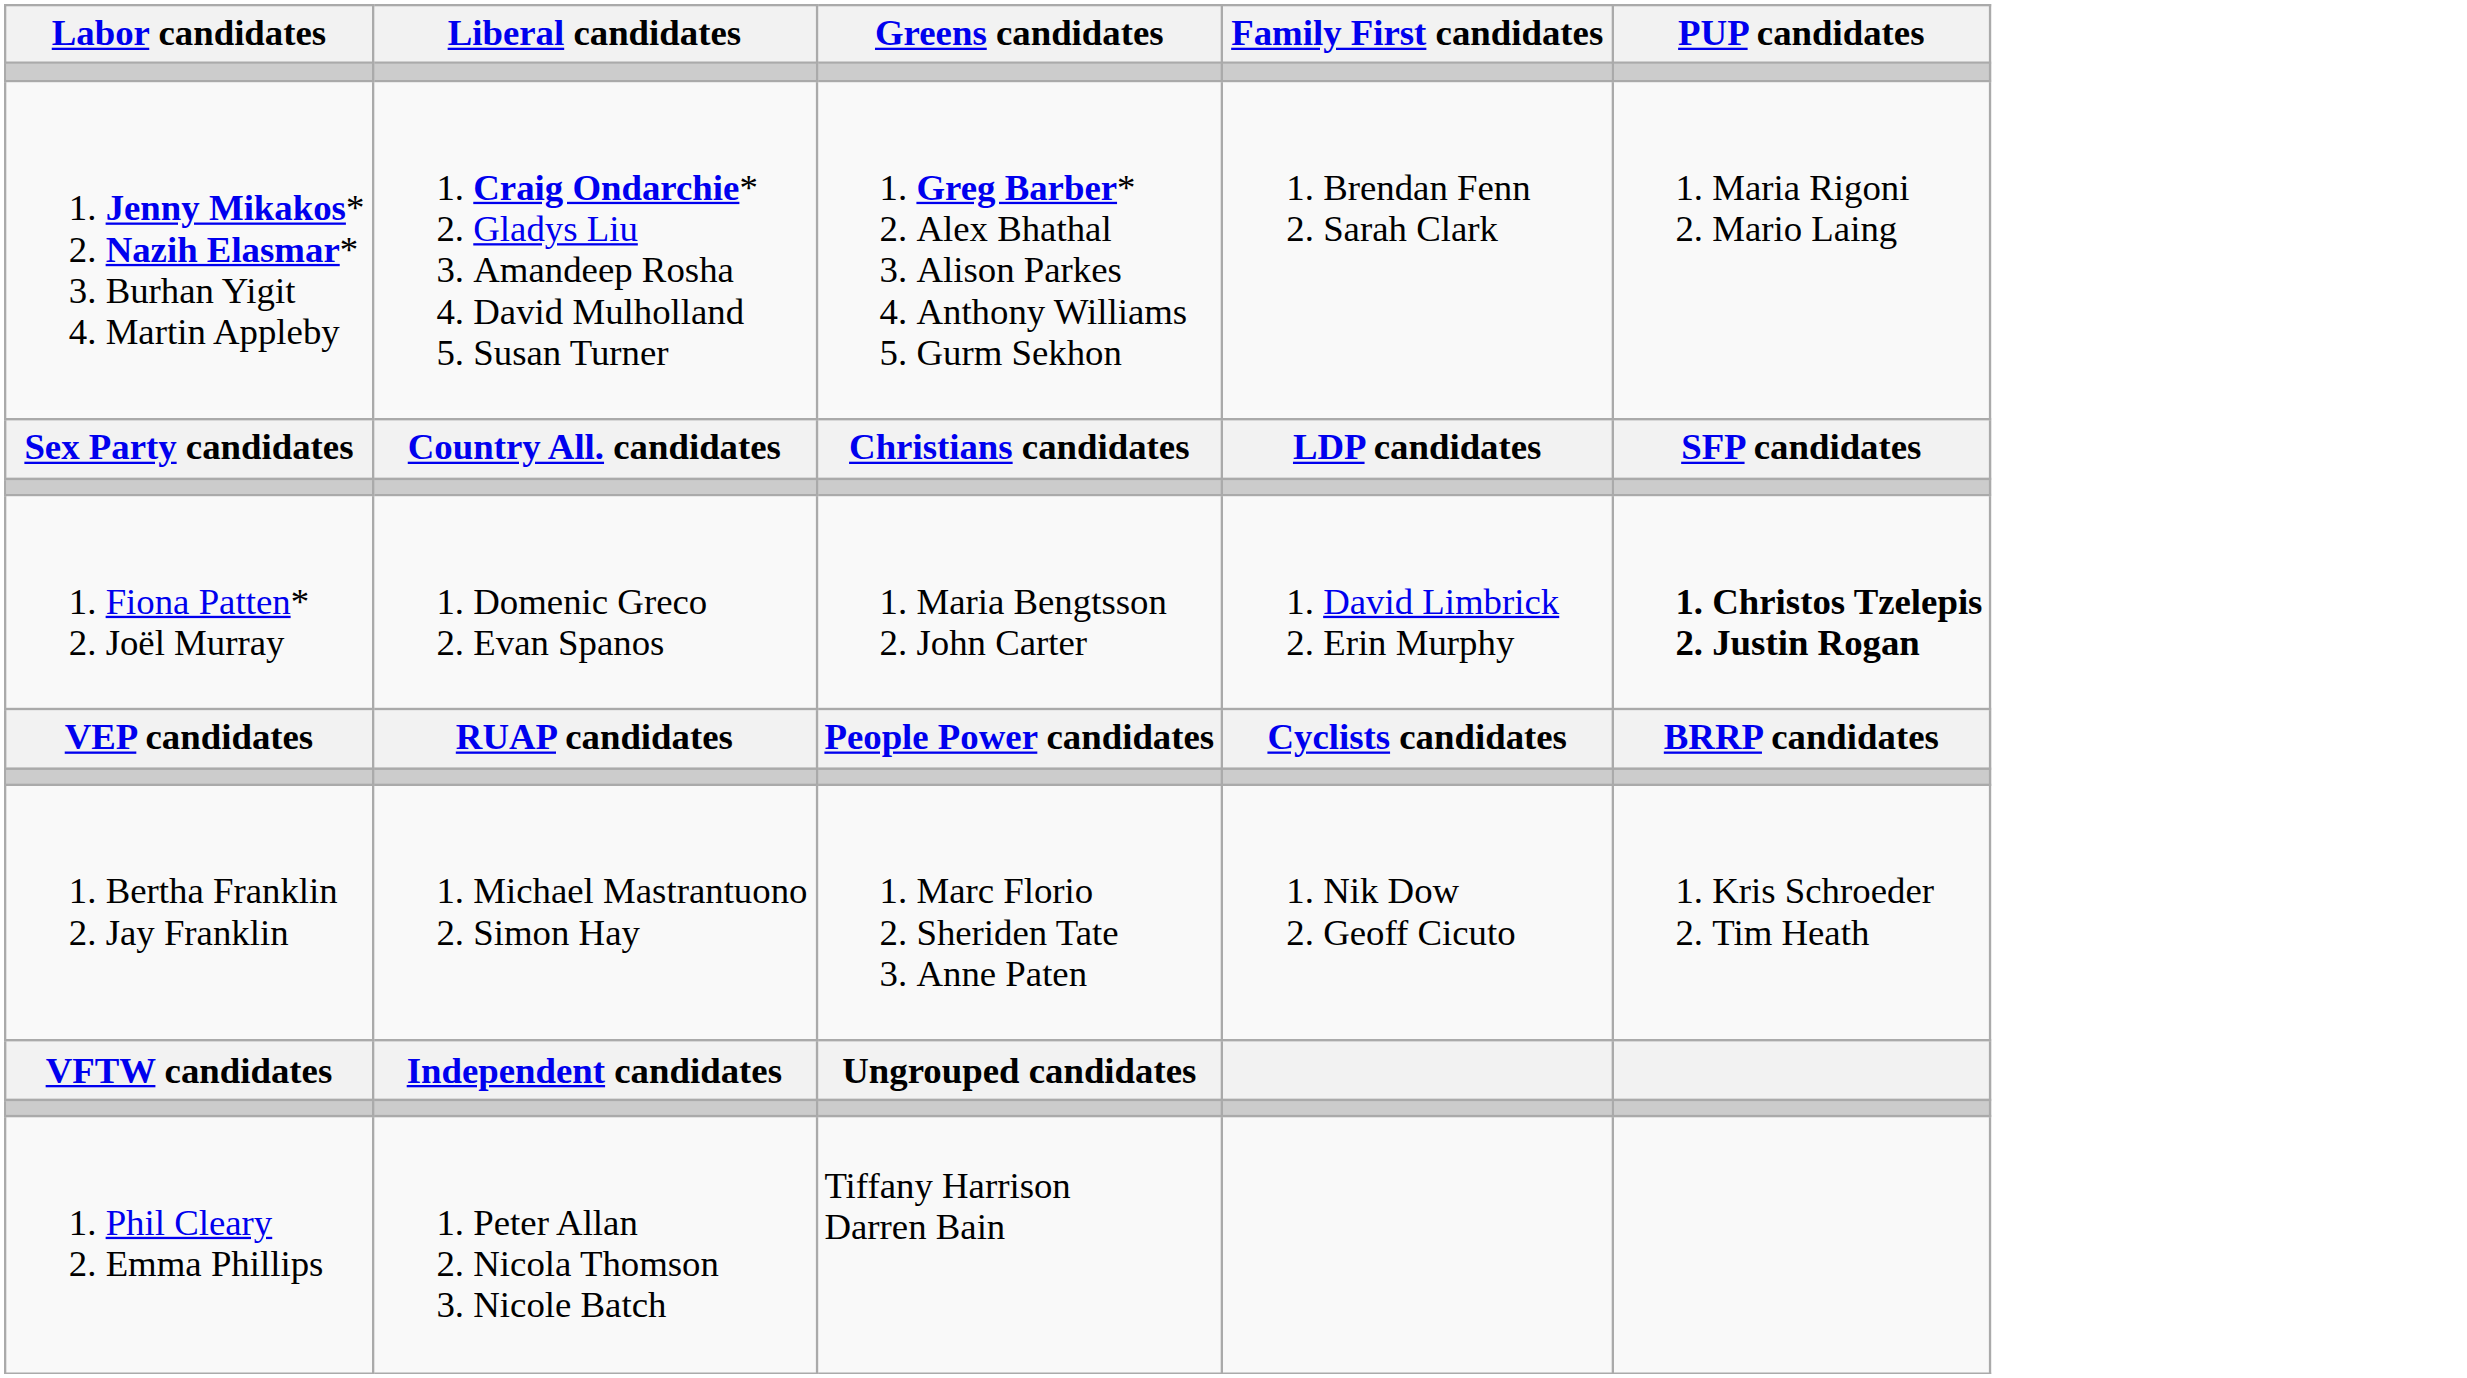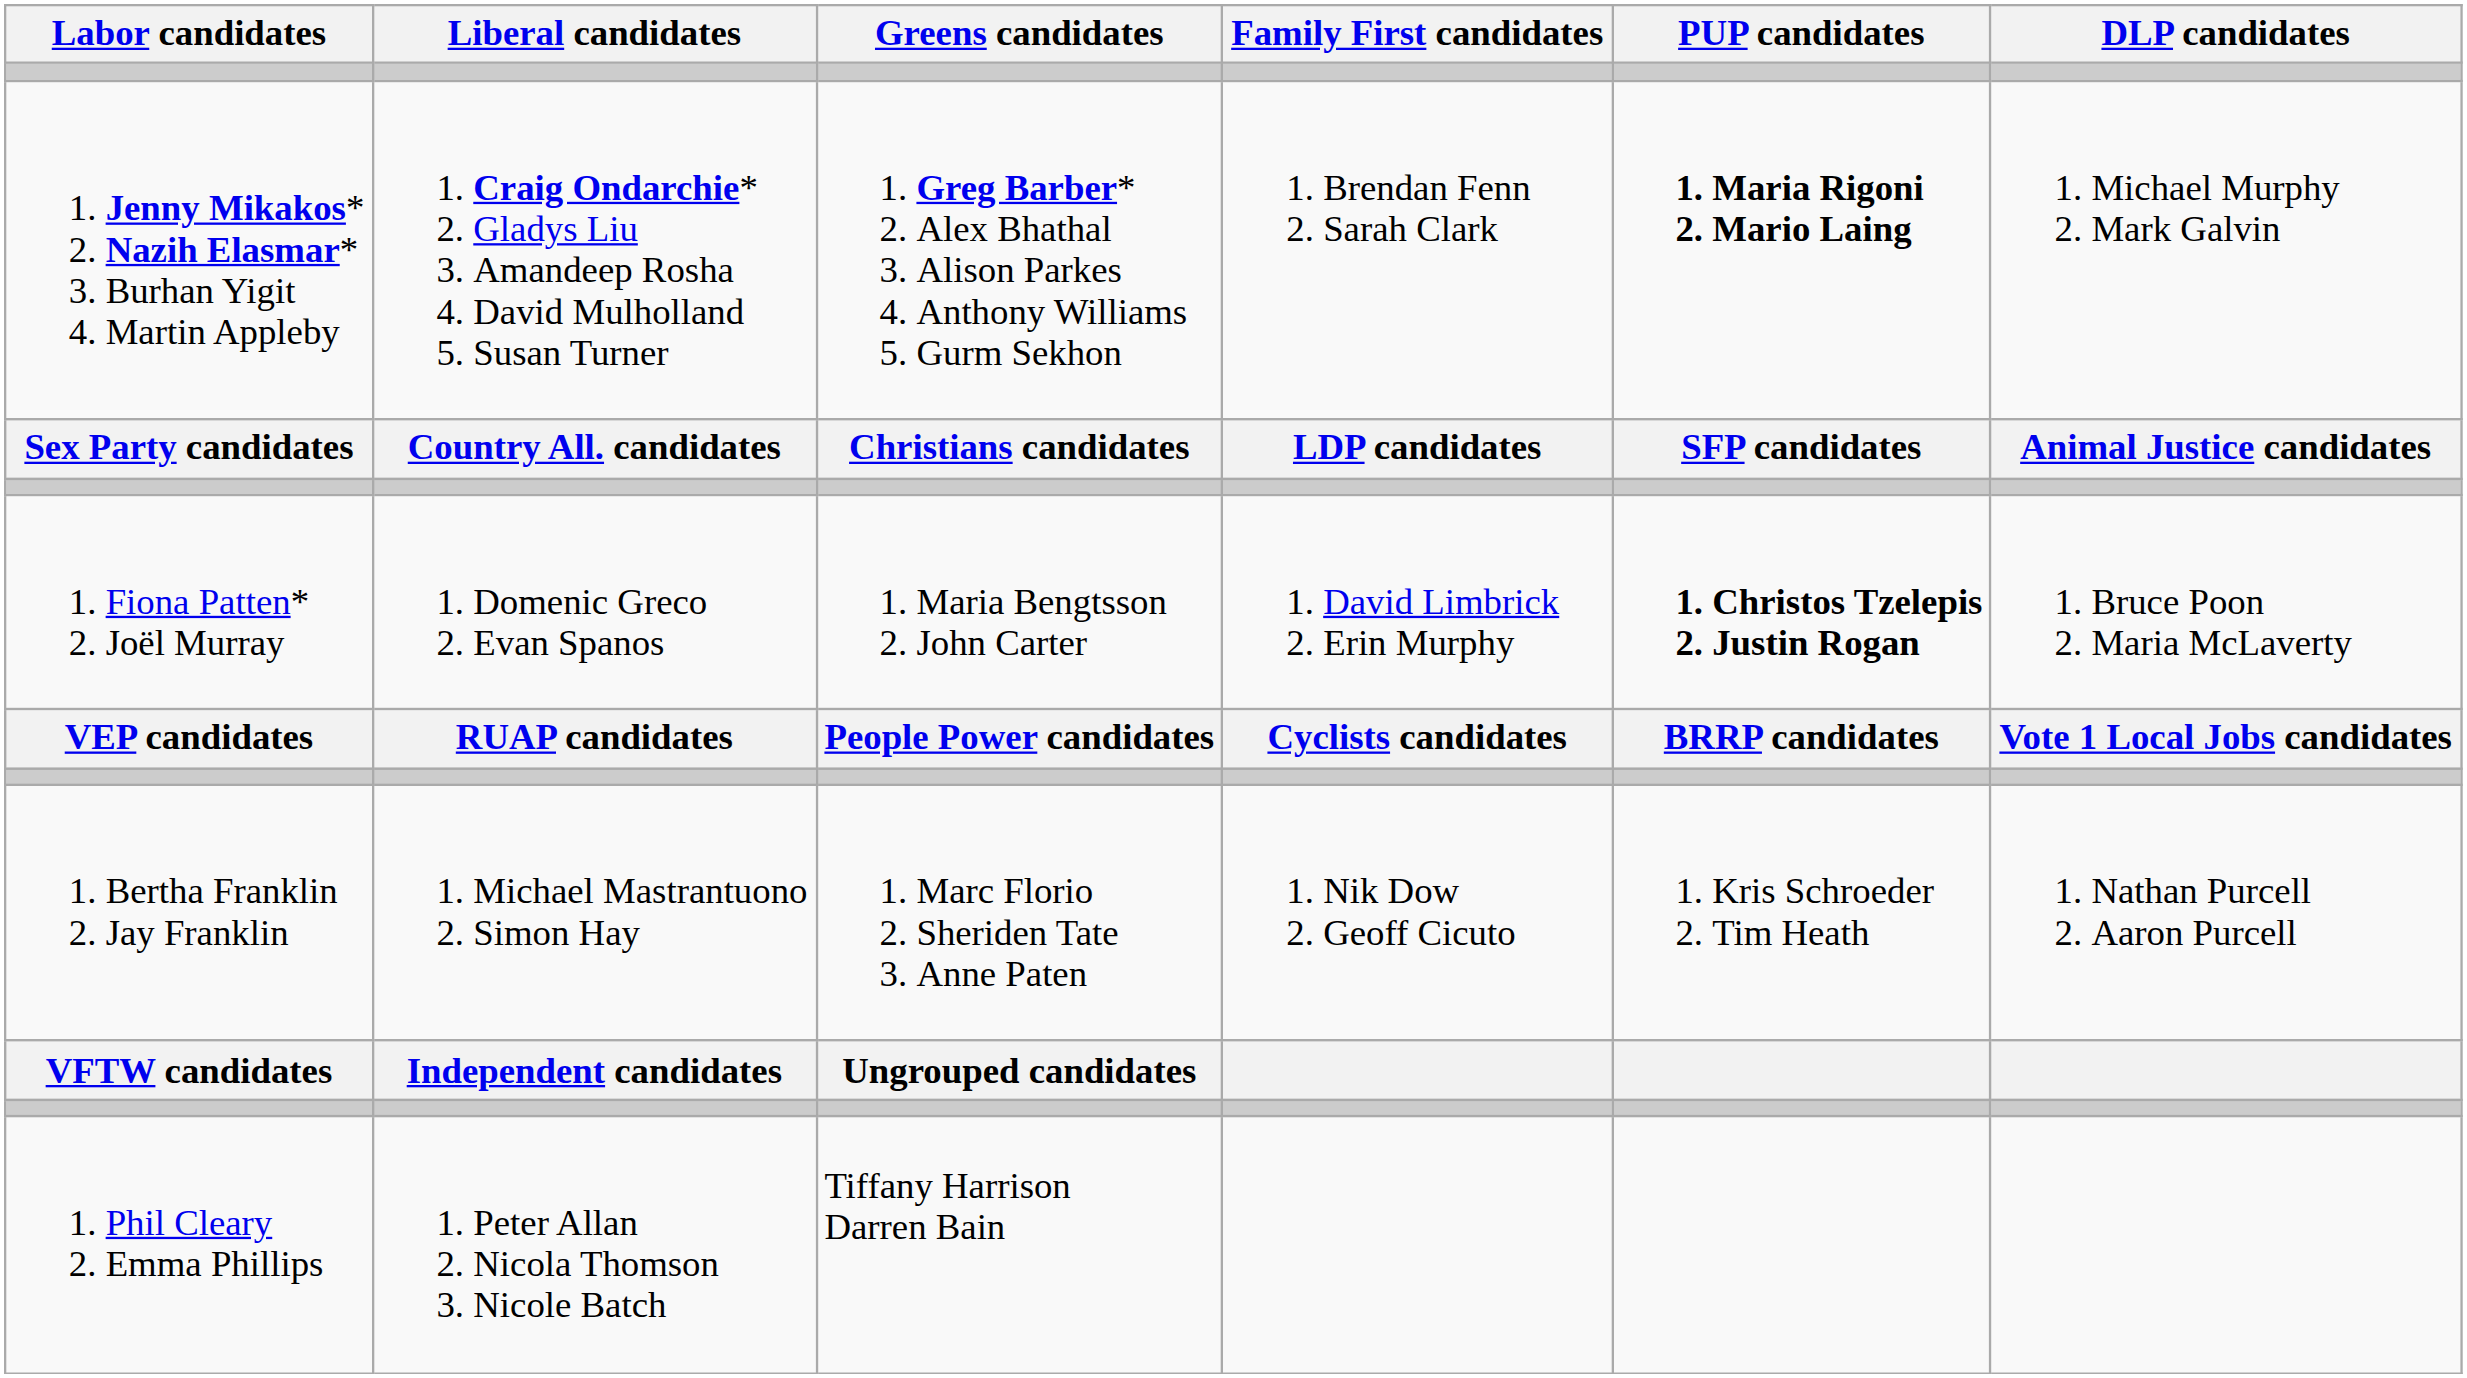+ column: (2226, 33)
(1801, 209) normal -> (1801, 209) bold
